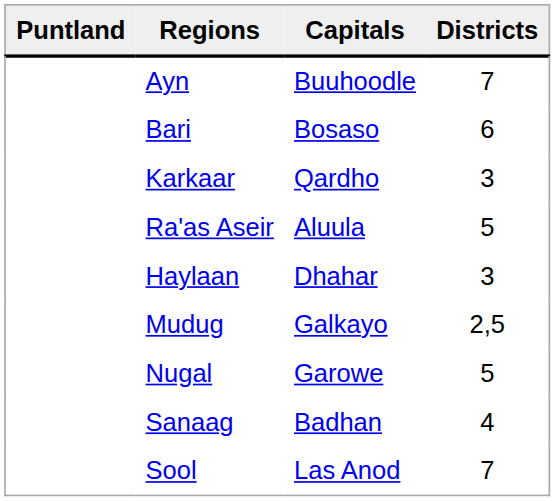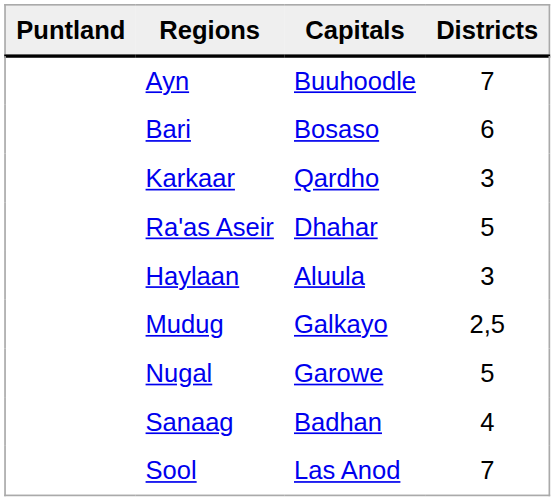(329, 227) Aluula -> (336, 227) Dhahar
(336, 275) Dhahar -> (329, 275) Aluula
